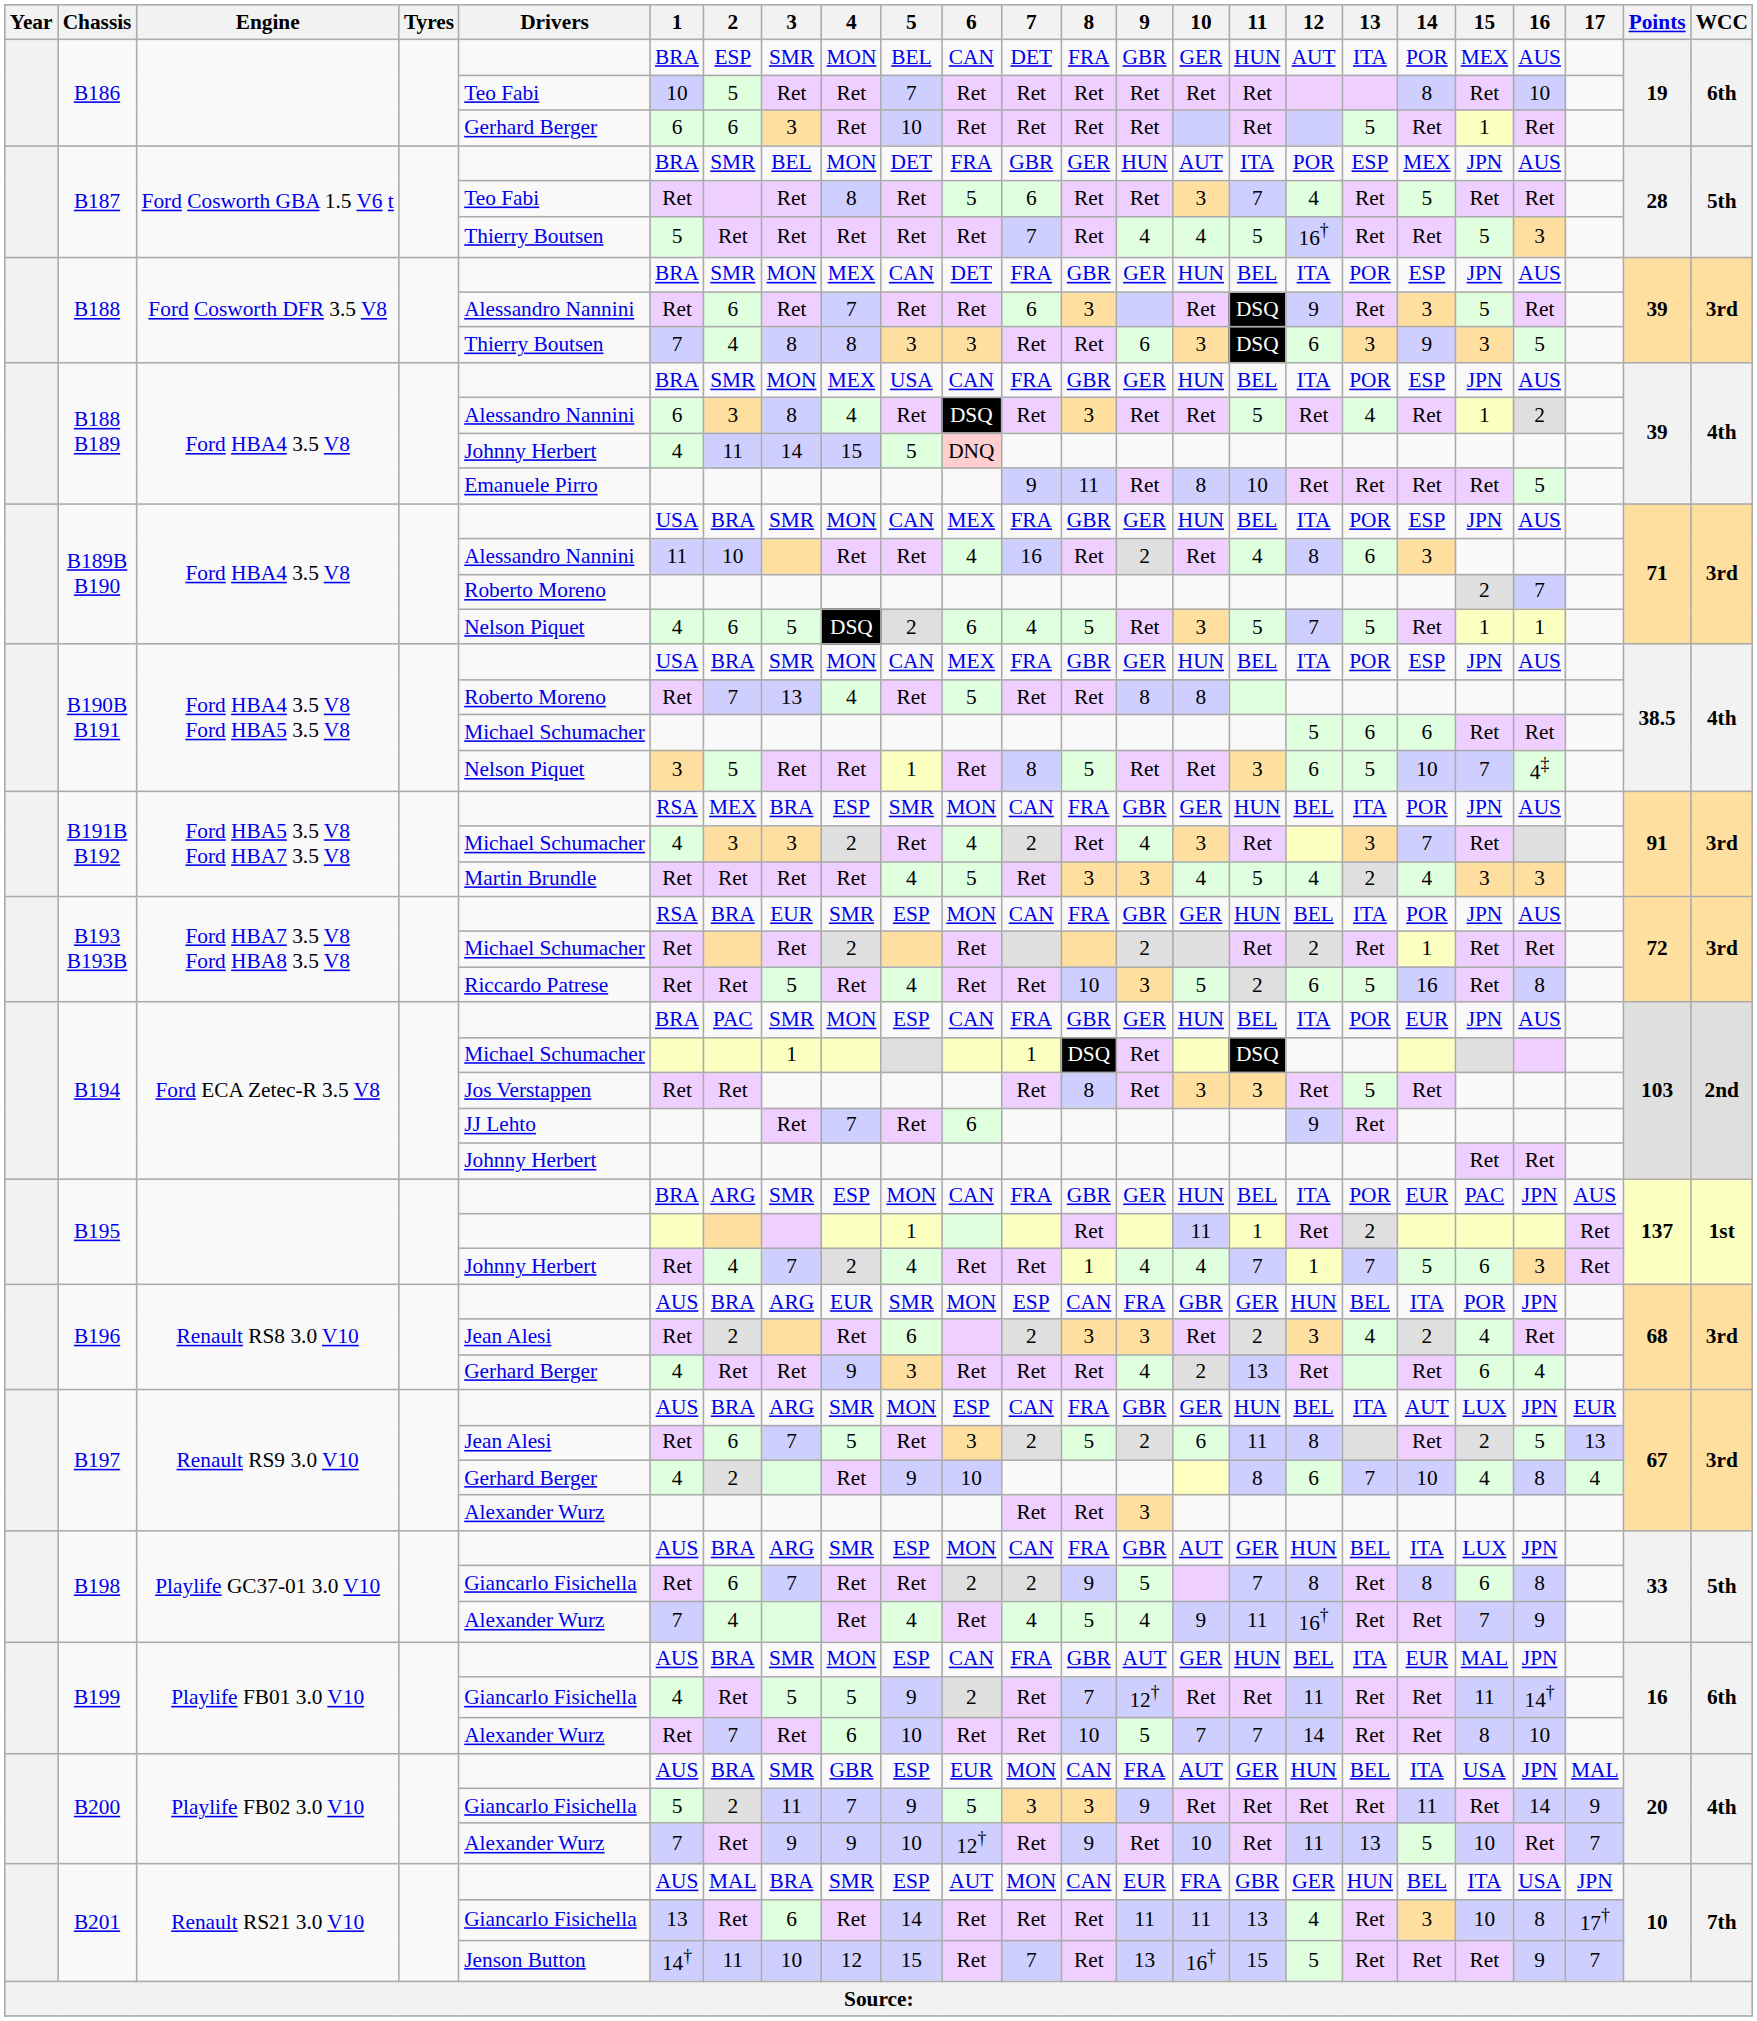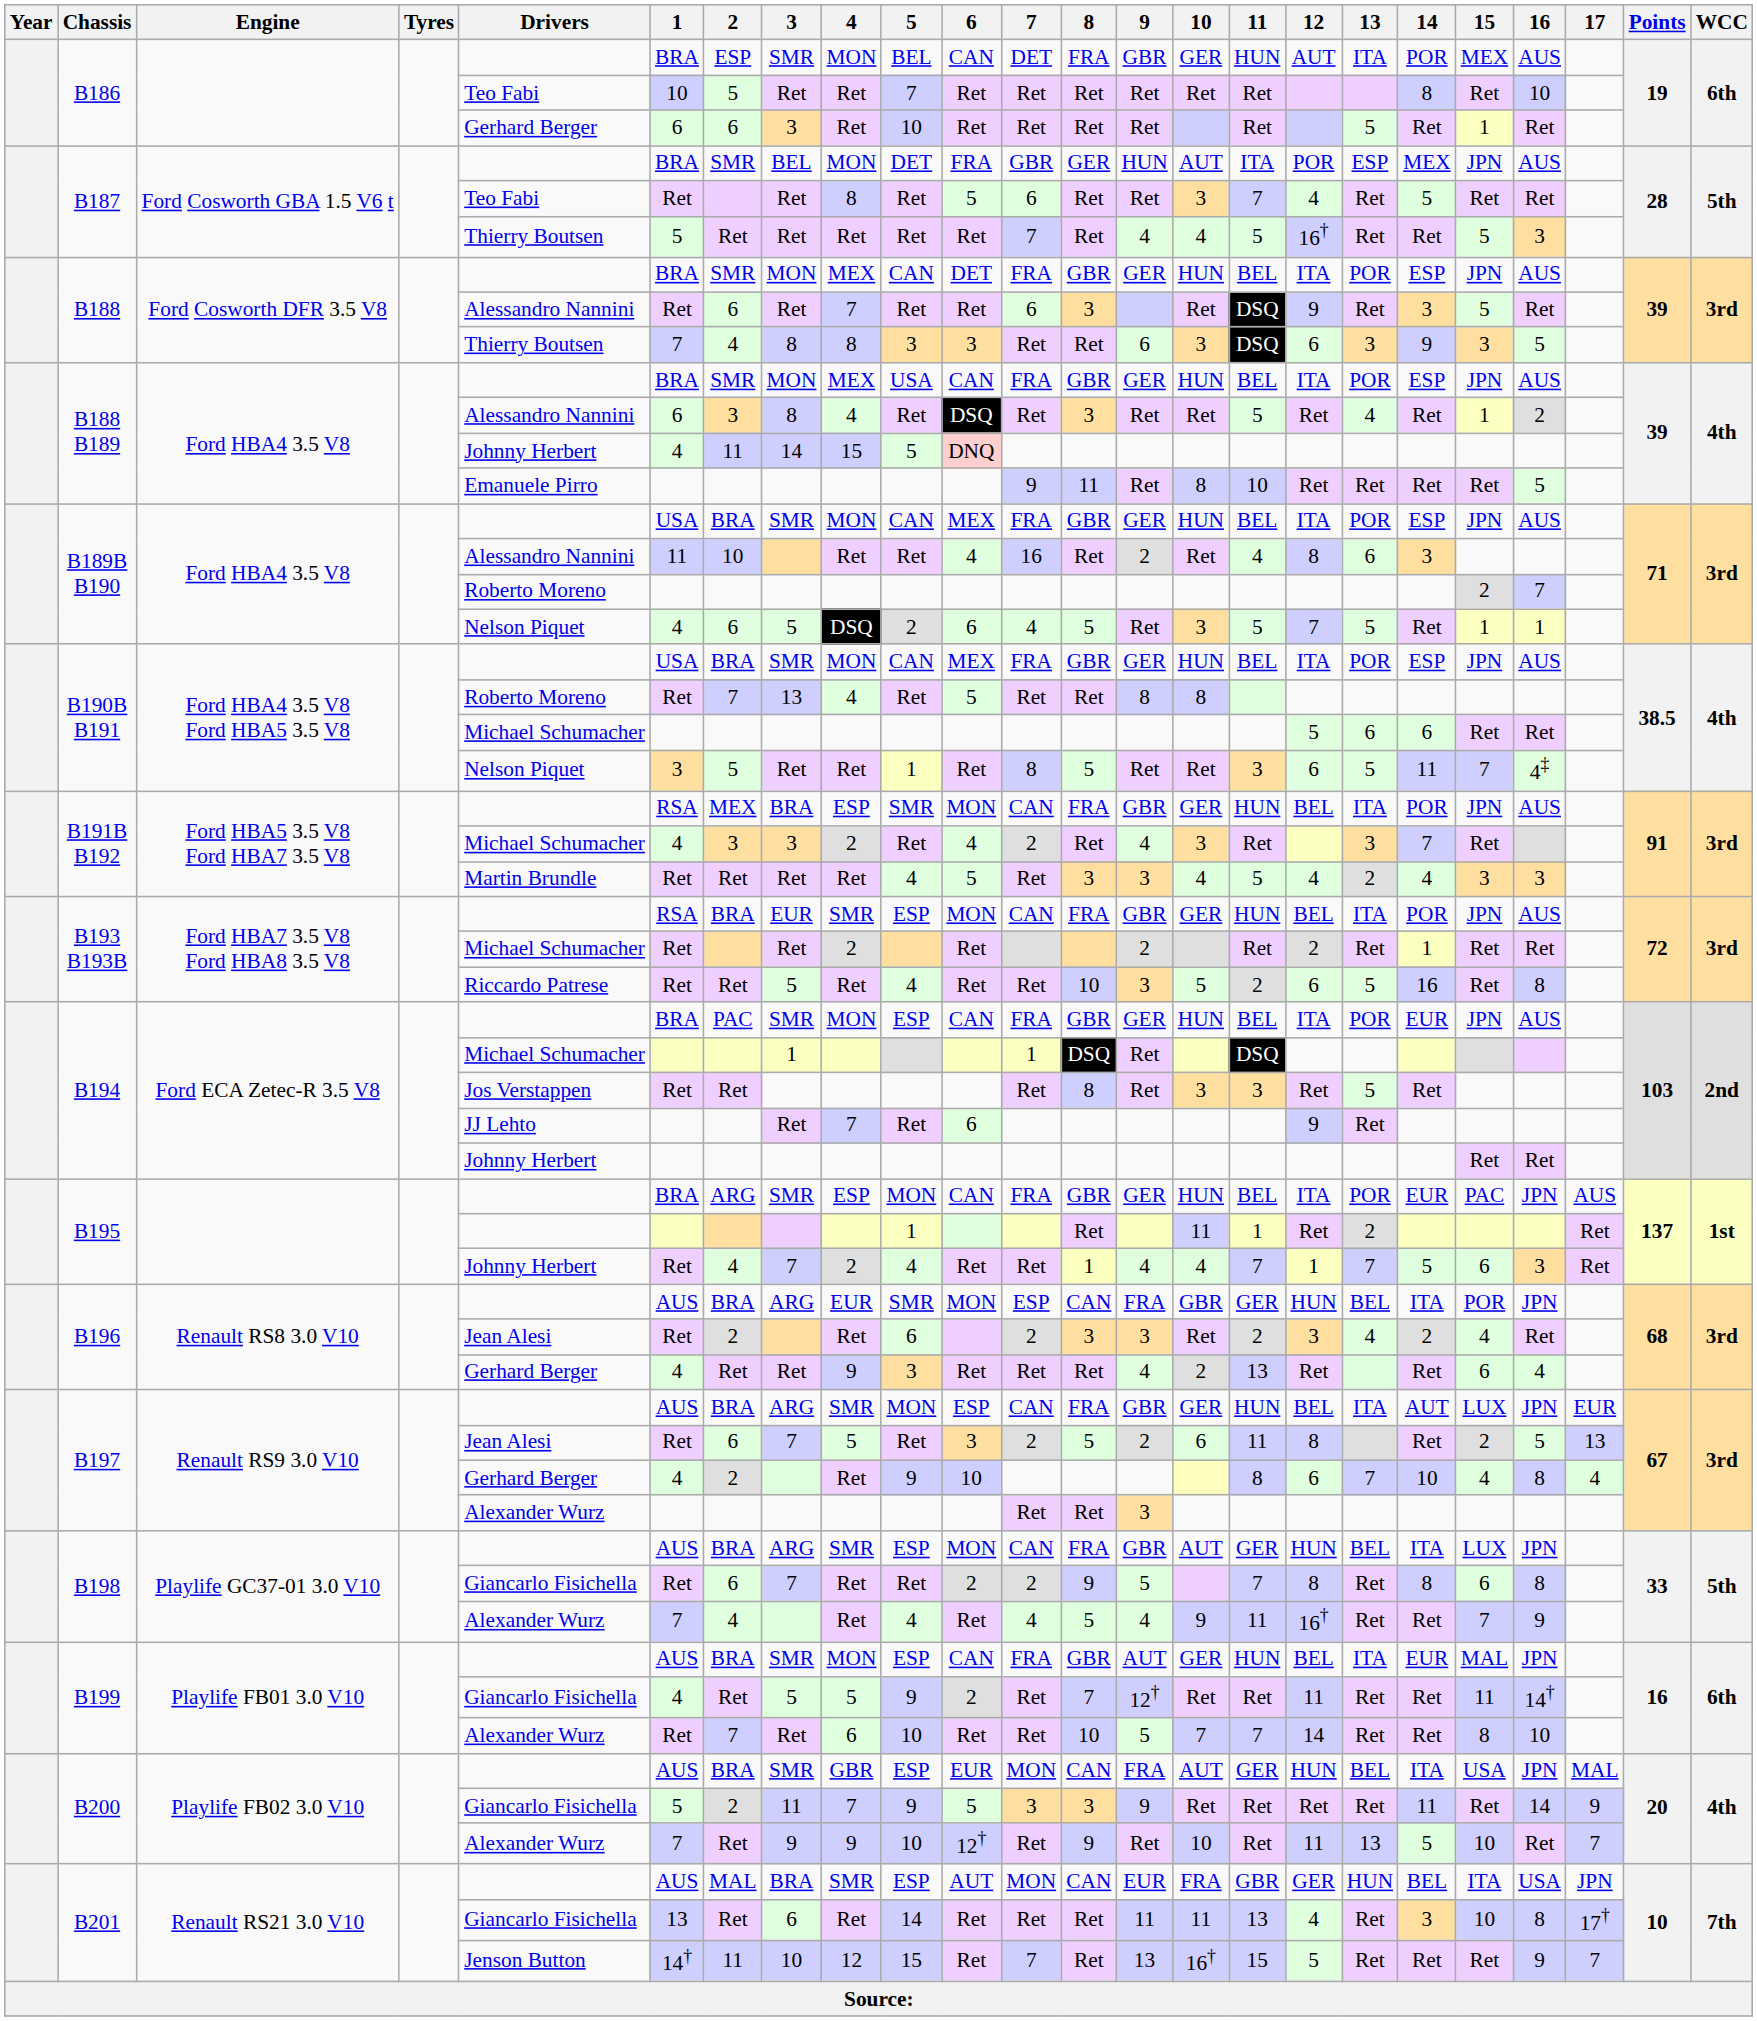(1427, 769) 10 -> (1427, 769) 11
